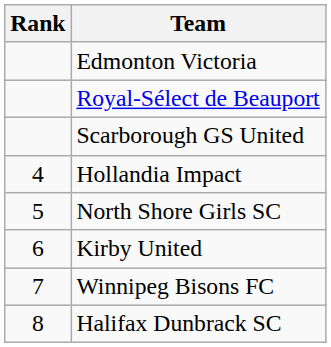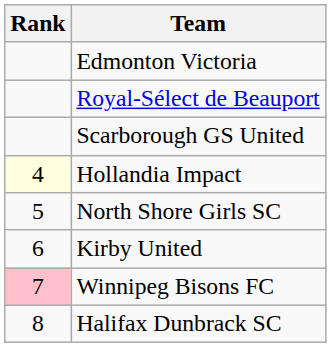(38, 173) no background -> (38, 173) lightyellow background
(38, 286) no background -> (38, 286) pink background
